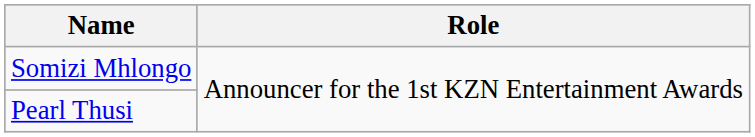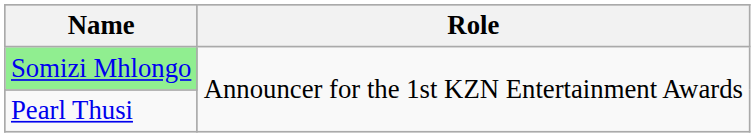(101, 68) no background -> (101, 68) lightgreen background
